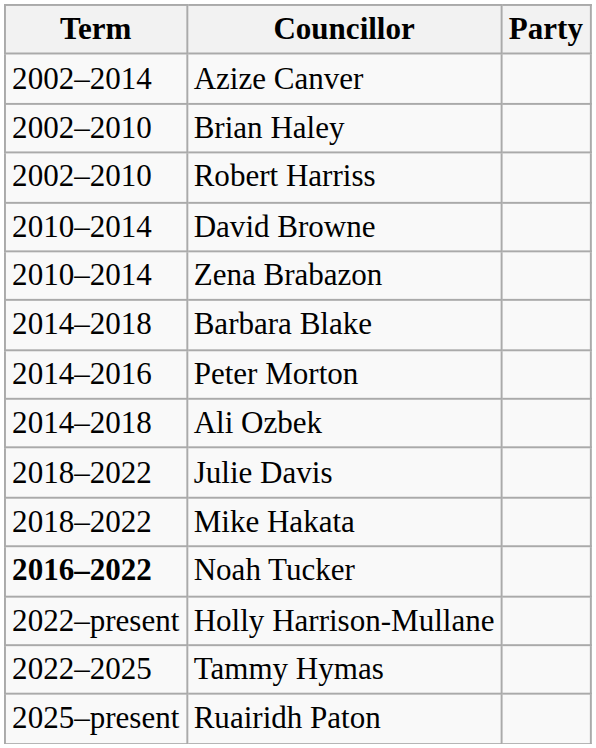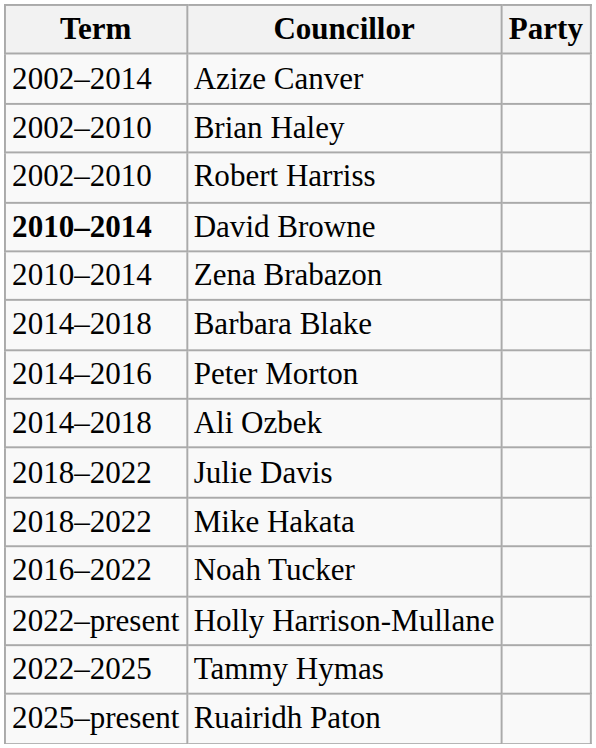(82, 226) normal -> (82, 226) bold
(82, 570) bold -> (82, 570) normal
